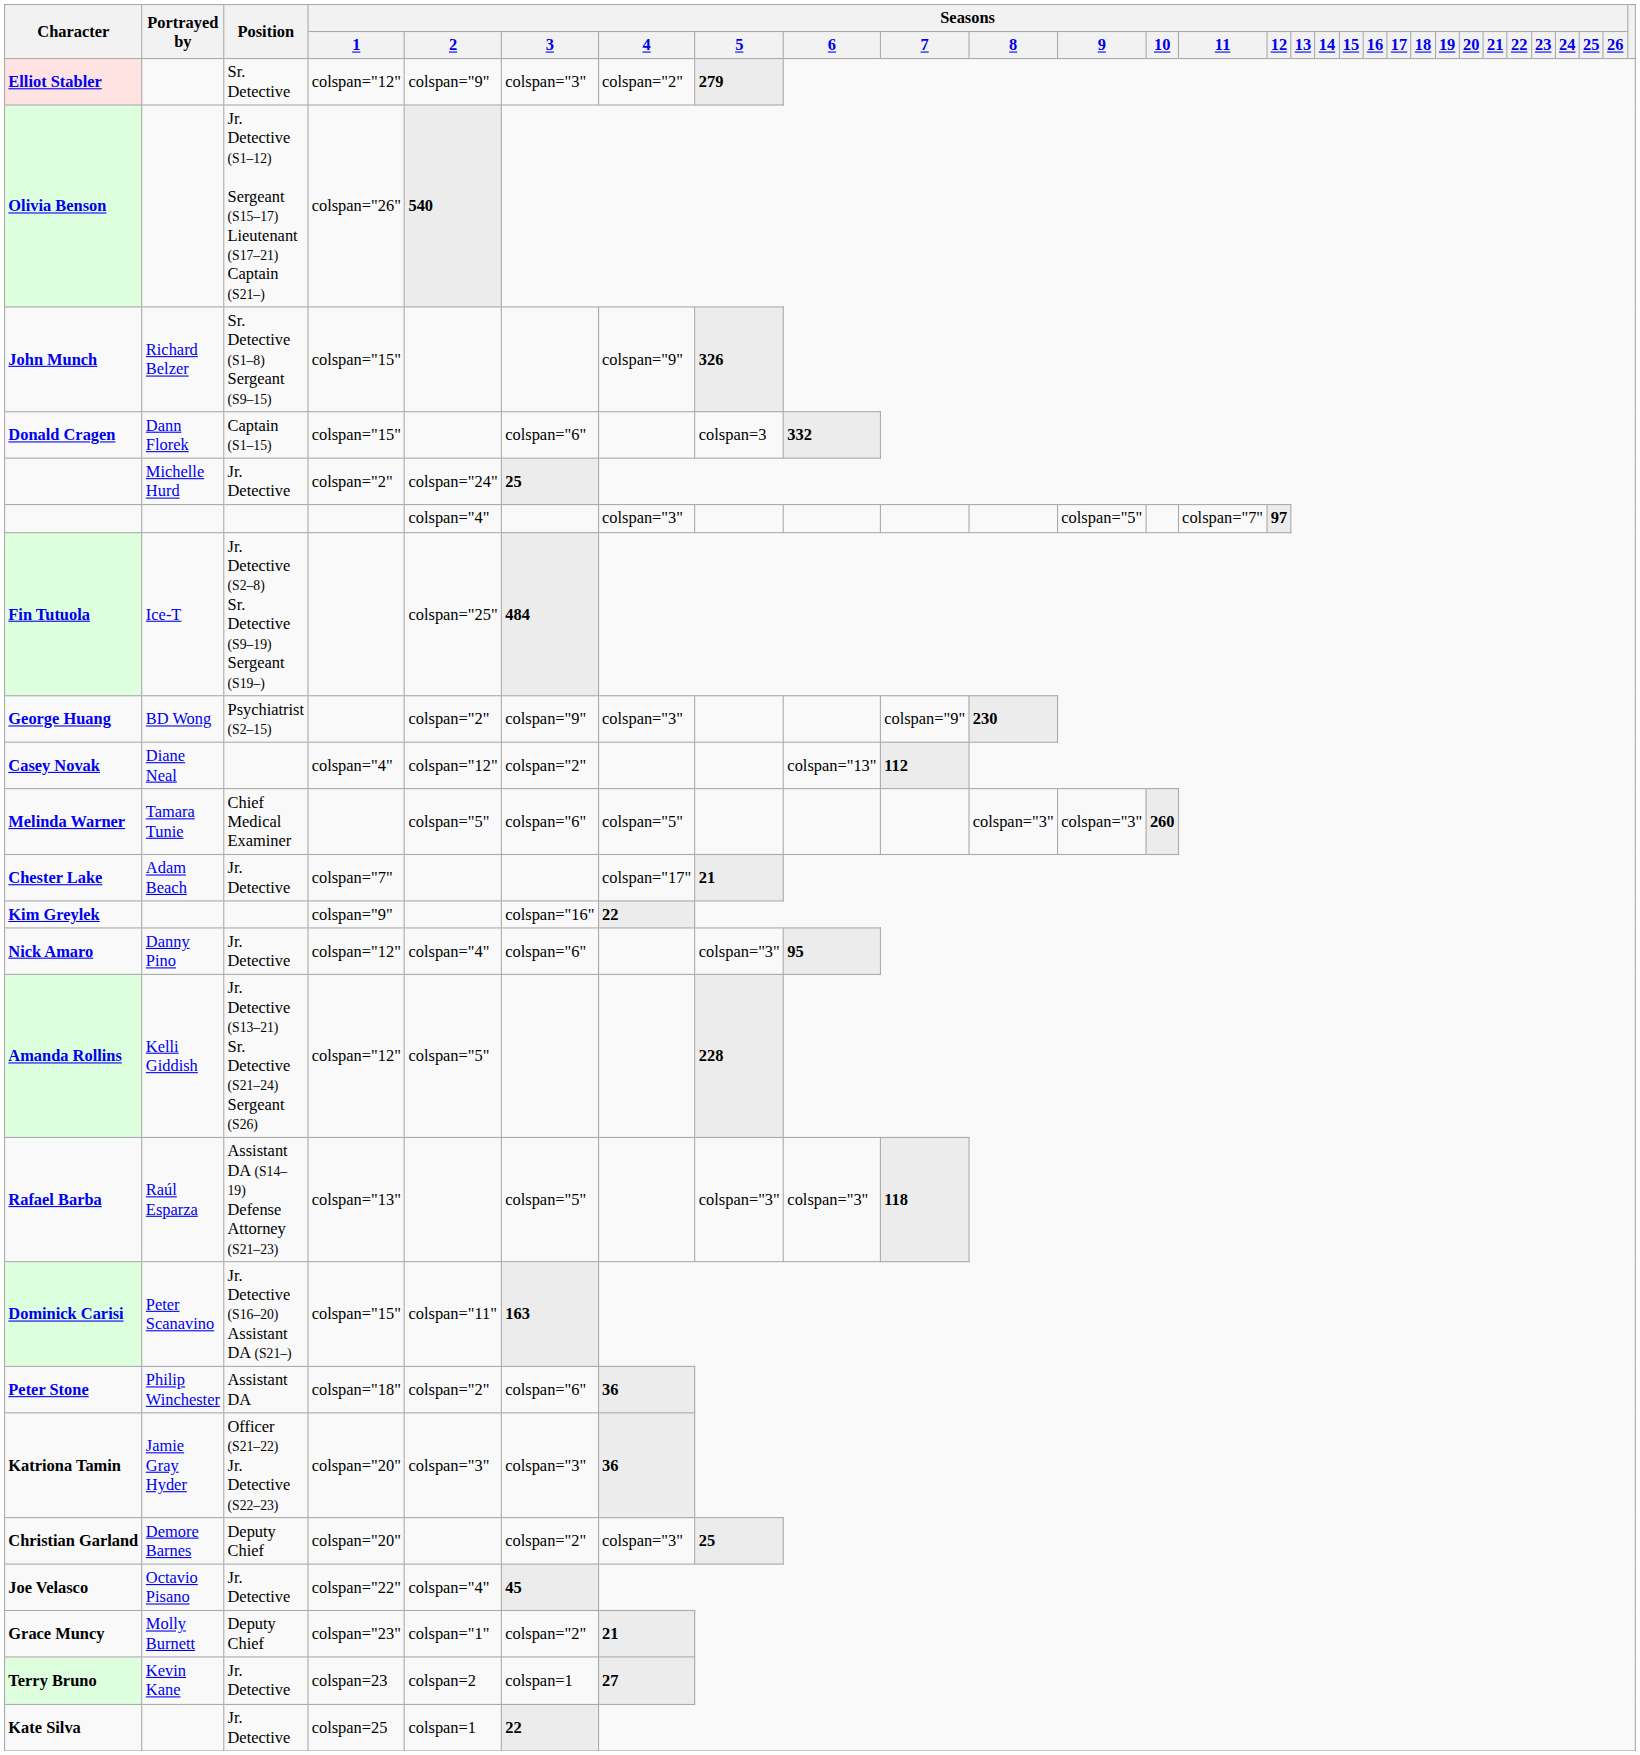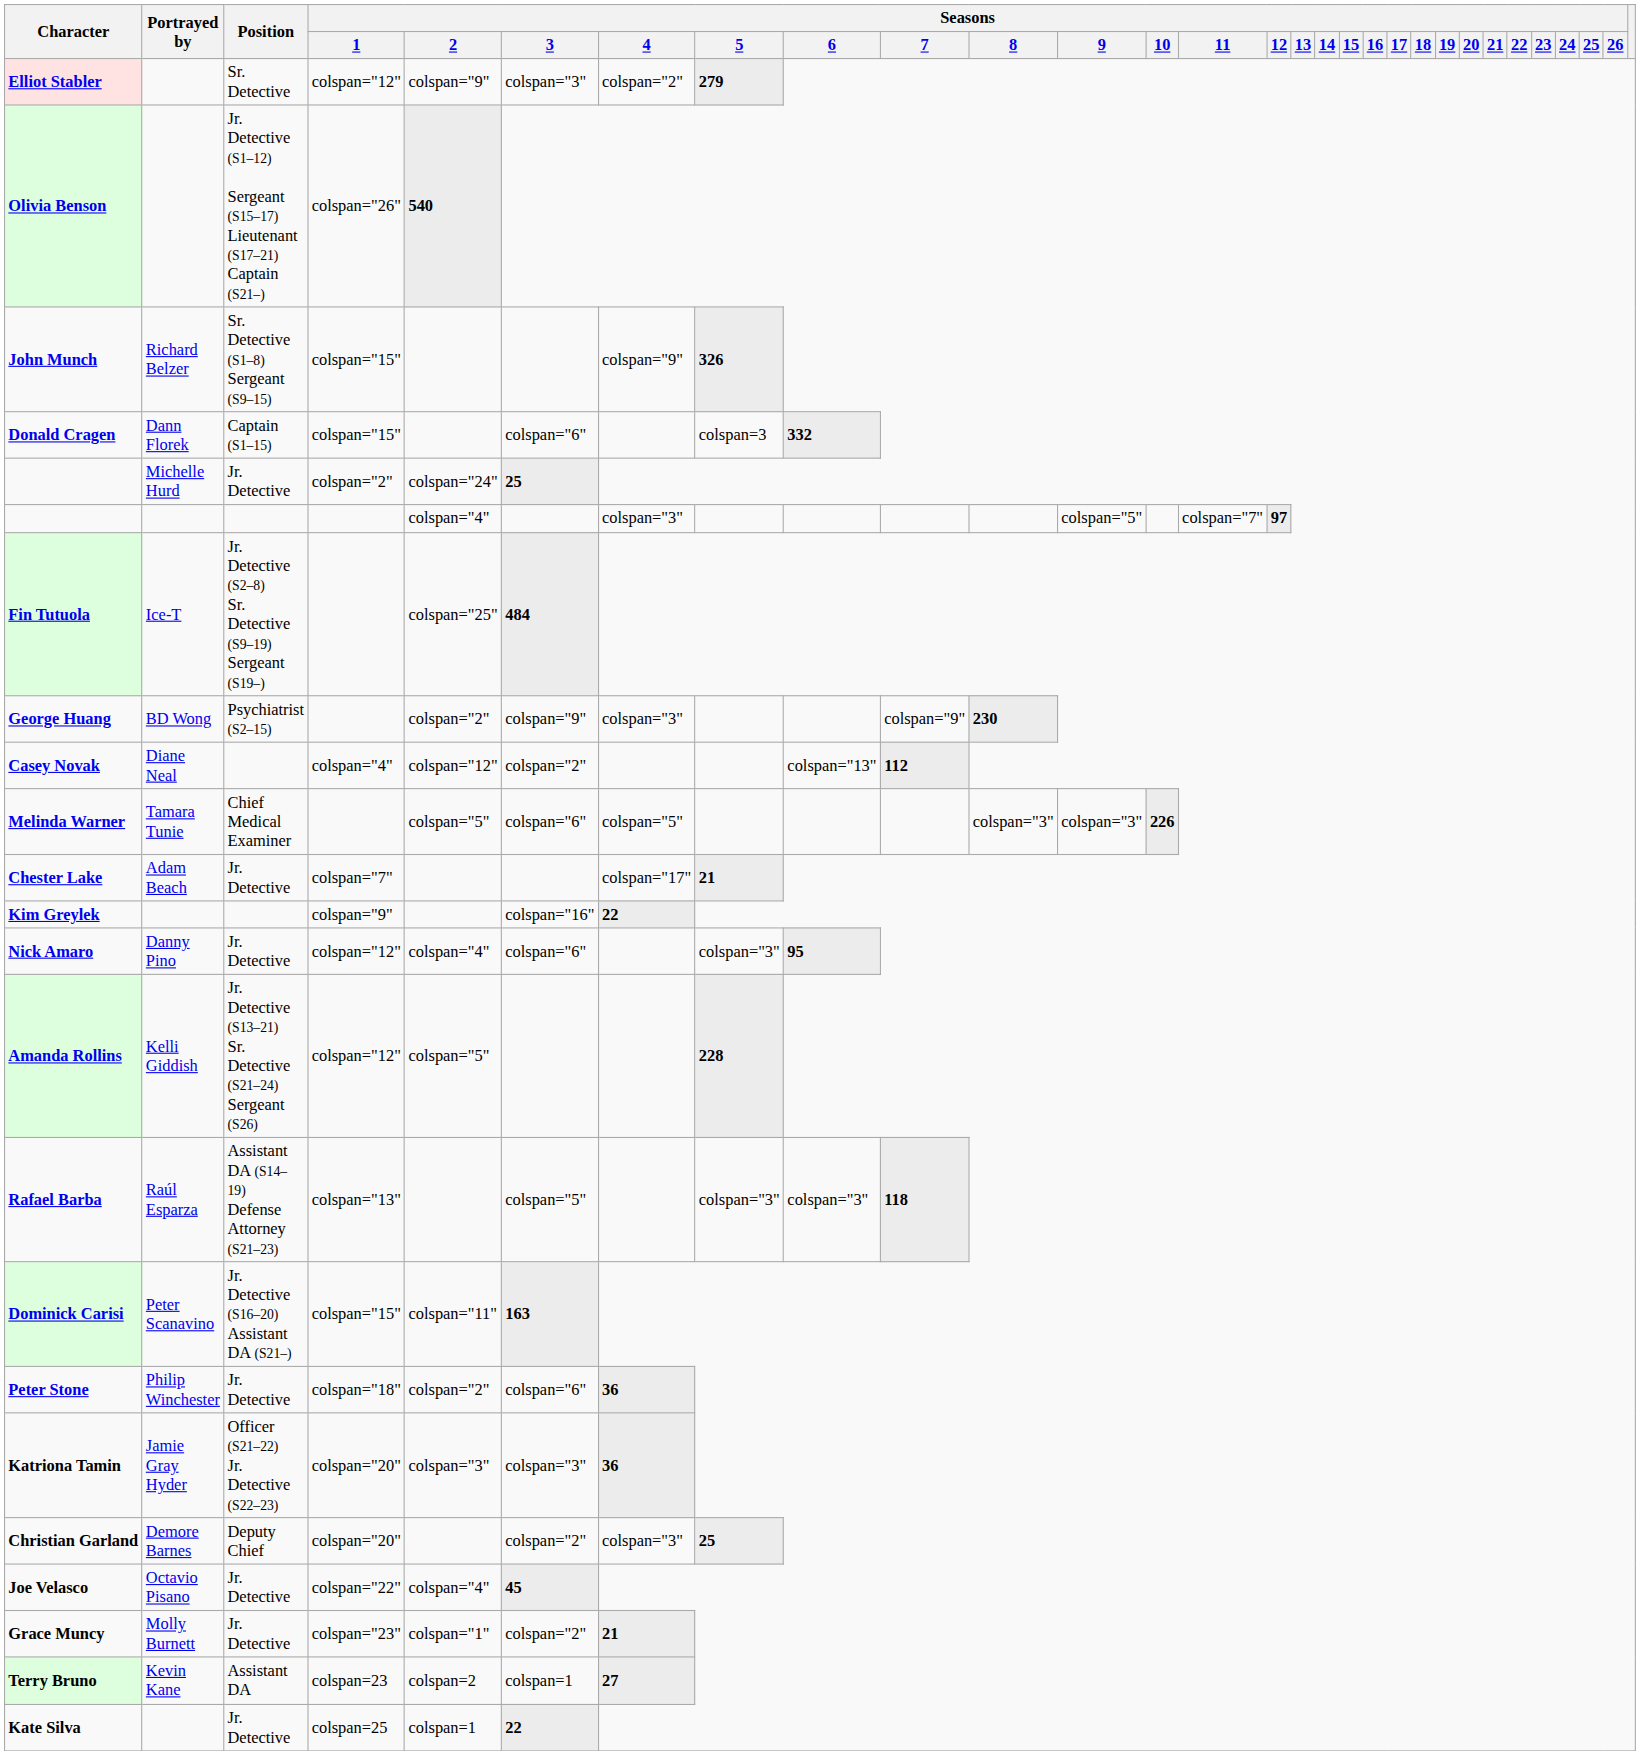(1162, 821) 260 -> (1162, 821) 226
(258, 1389) Assistant DA -> (259, 1389) Jr. Detective
(252, 1634) Deputy Chief -> (259, 1634) Jr. Detective
(259, 1680) Jr. Detective -> (258, 1680) Assistant DA
